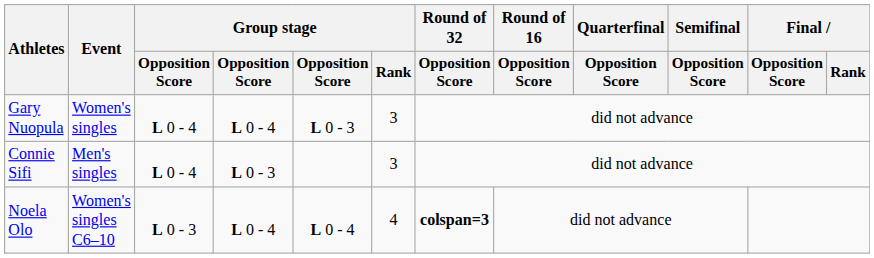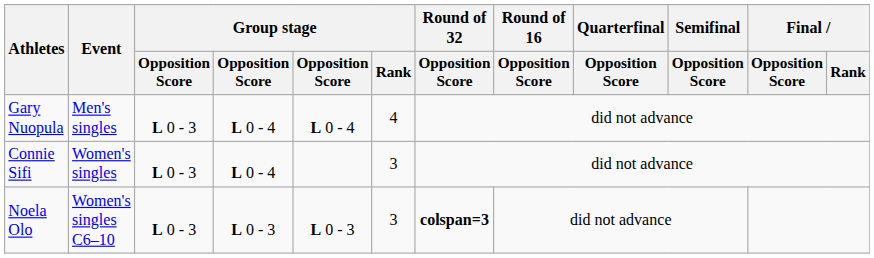(101, 117) Women's singles -> (94, 117) Men's singles
(174, 127) L 0 - 4 -> (174, 127) L 0 - 3
(332, 127) L 0 - 3 -> (332, 127) L 0 - 4
(393, 117) 3 -> (393, 117) 4
(94, 164) Men's singles -> (101, 164) Women's singles
(174, 173) L 0 - 4 -> (174, 173) L 0 - 3
(253, 173) L 0 - 3 -> (253, 173) L 0 - 4
(253, 229) L 0 - 4 -> (253, 229) L 0 - 3
(332, 229) L 0 - 4 -> (332, 229) L 0 - 3
(393, 220) 4 -> (393, 220) 3
